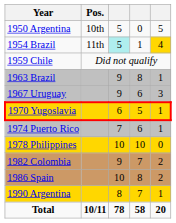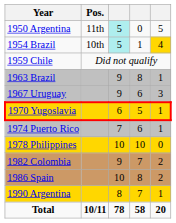(95, 28) 10th -> (95, 28) 11th
(119, 28) no background -> (119, 28) paleturquoise background
(95, 45) 11th -> (95, 45) 10th
